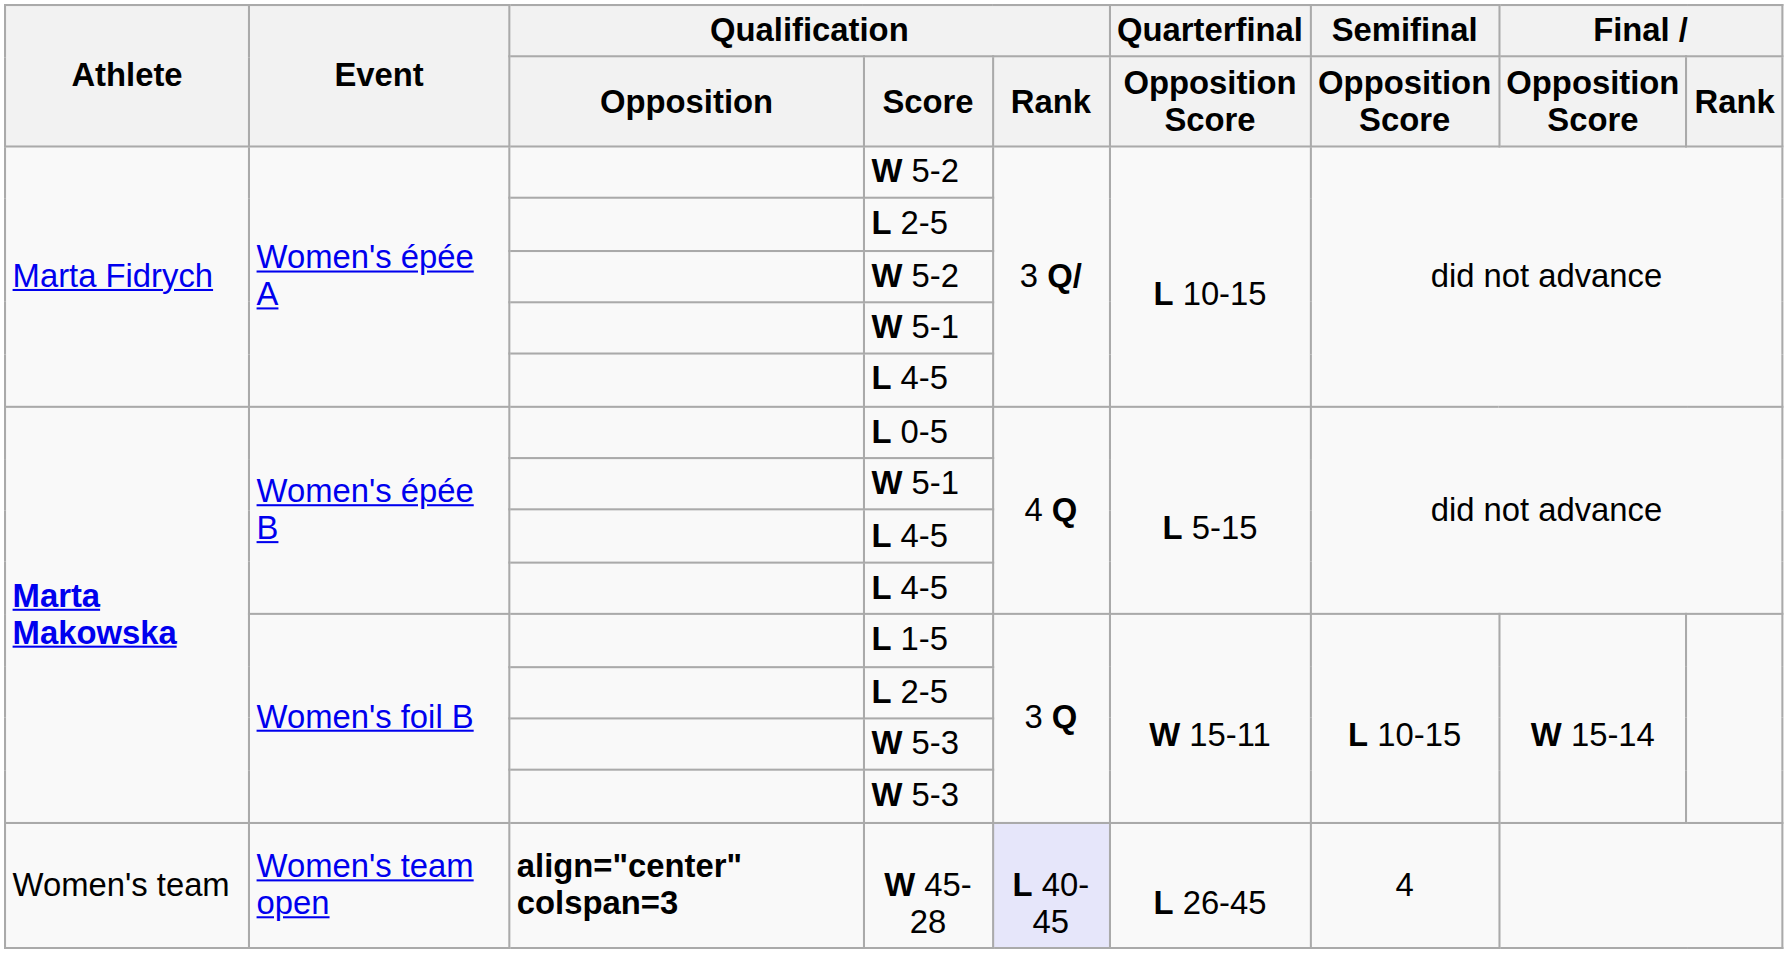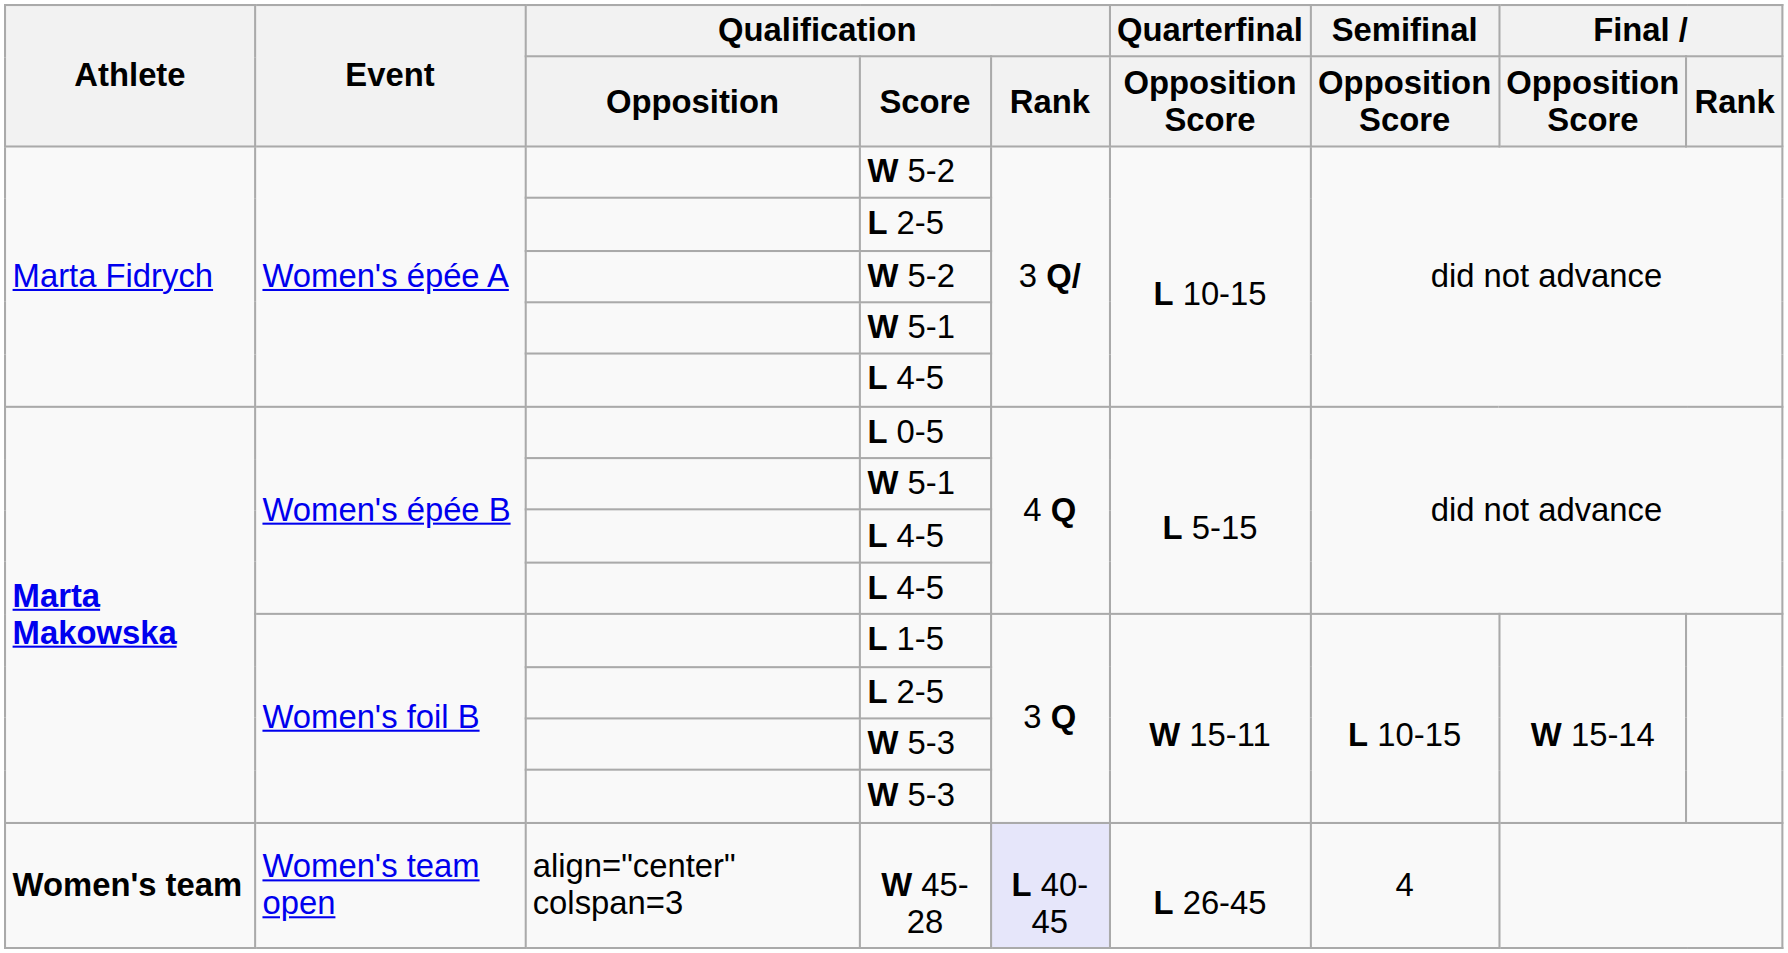(121, 884) normal -> (127, 884) bold
(629, 884) bold -> (634, 884) normal
